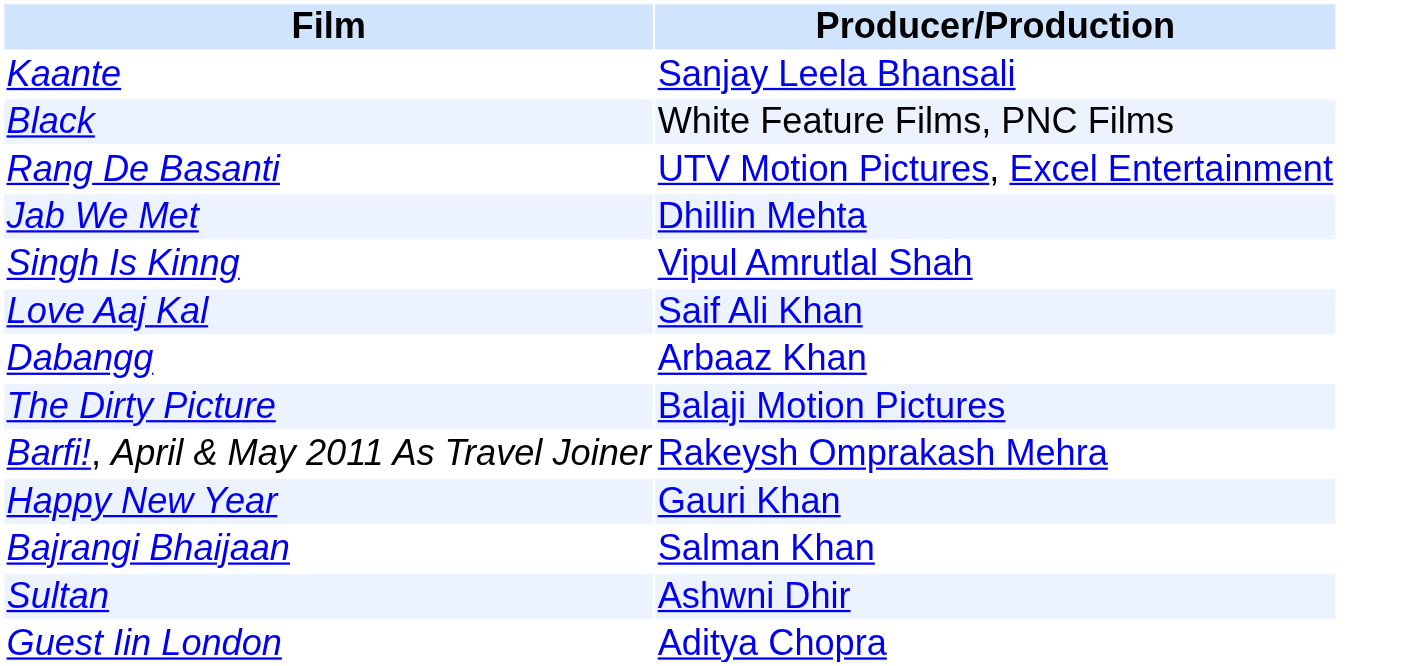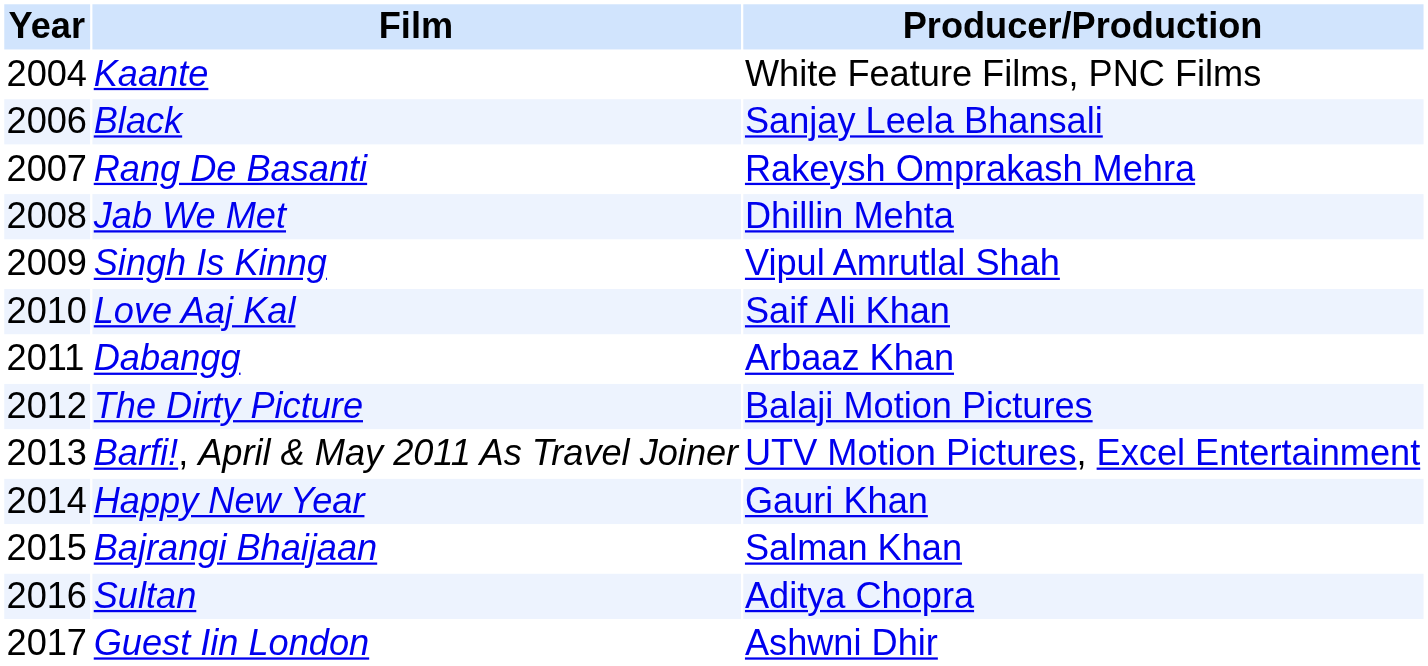+ column: (47, 26)
(837, 73) Sanjay Leela Bhansali -> (1003, 73) White Feature Films, PNC Films
(916, 121) White Feature Films, PNC Films -> (924, 121) Sanjay Leela Bhansali
(995, 168) UTV Motion Pictures, Excel Entertainment -> (970, 168) Rakeysh Omprakash Mehra
(883, 453) Rakeysh Omprakash Mehra -> (1083, 453) UTV Motion Pictures, Excel Entertainment
(754, 595) Ashwni Dhir -> (860, 595) Aditya Chopra
(772, 643) Aditya Chopra -> (841, 643) Ashwni Dhir
